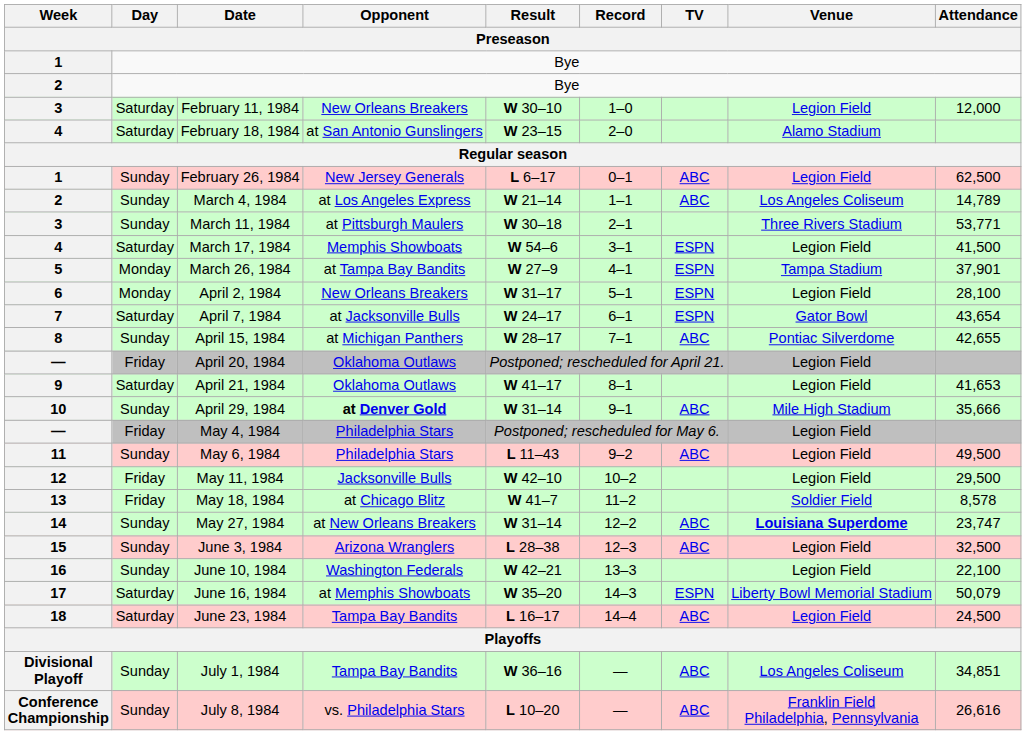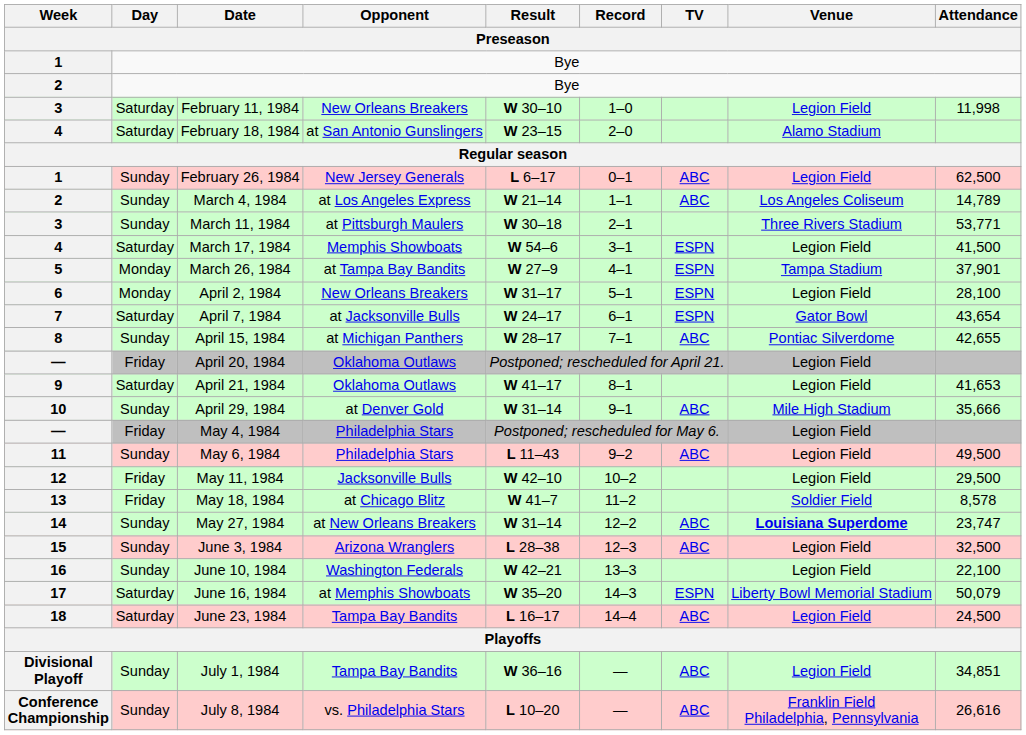(978, 108) 12,000 -> (978, 108) 11,998
(395, 408) bold -> (395, 408) normal
(832, 670) Los Angeles Coliseum -> (832, 670) Legion Field
